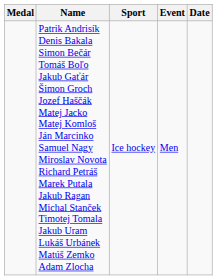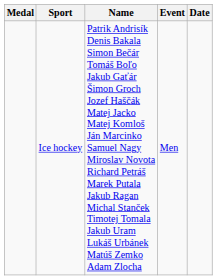columns swapped: (73, 12) <-> (133, 12)
